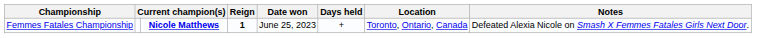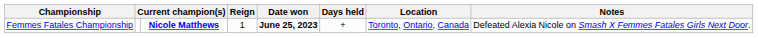(242, 25) bold -> (242, 25) normal
(287, 25) normal -> (288, 25) bold
